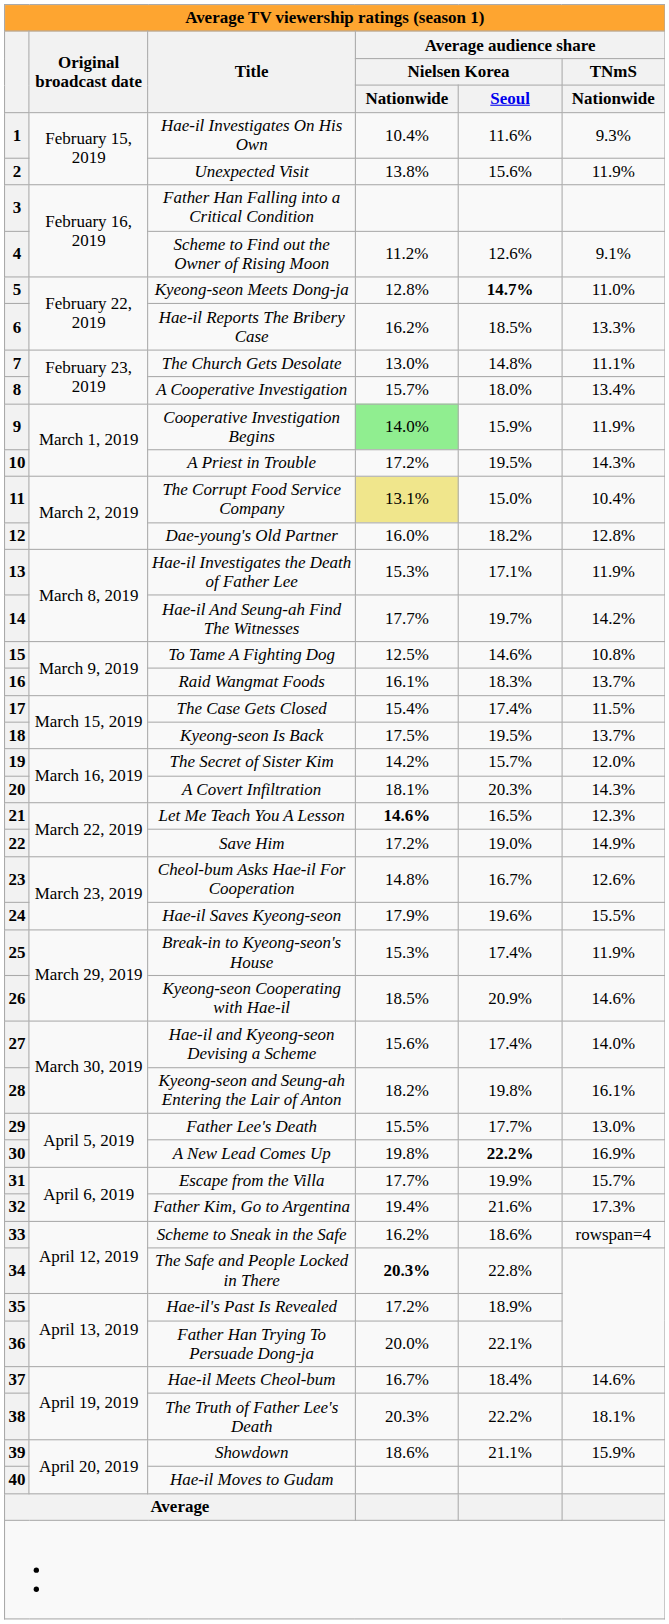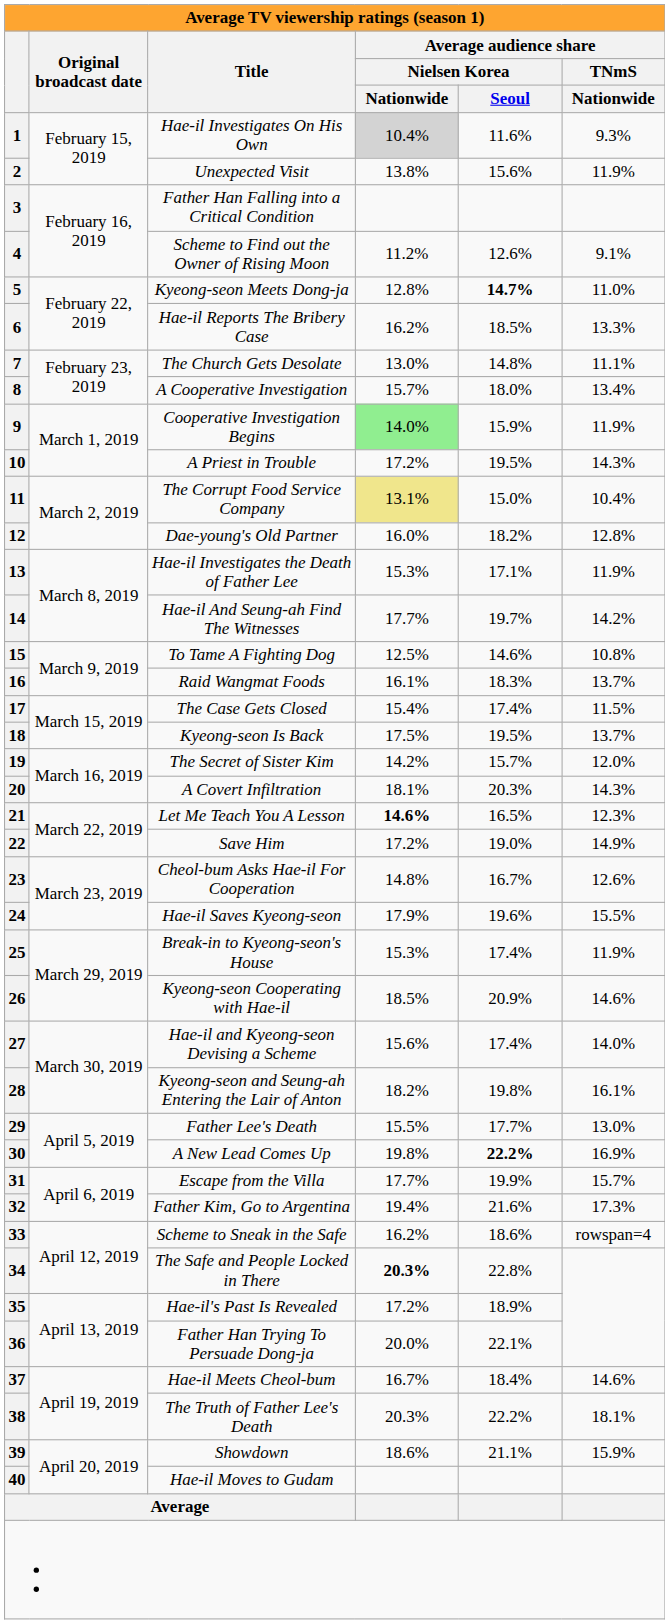(407, 135) no background -> (407, 135) lightgrey background
